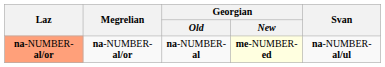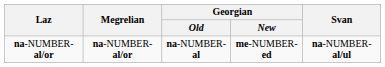(44, 49) lightsalmon background -> (44, 49) no background
(267, 49) lightyellow background -> (267, 49) no background
